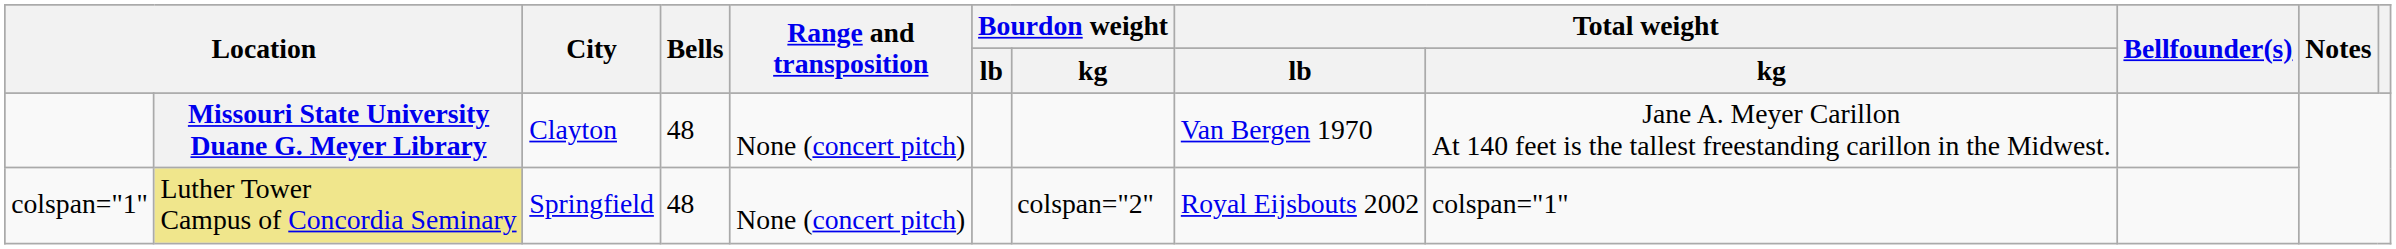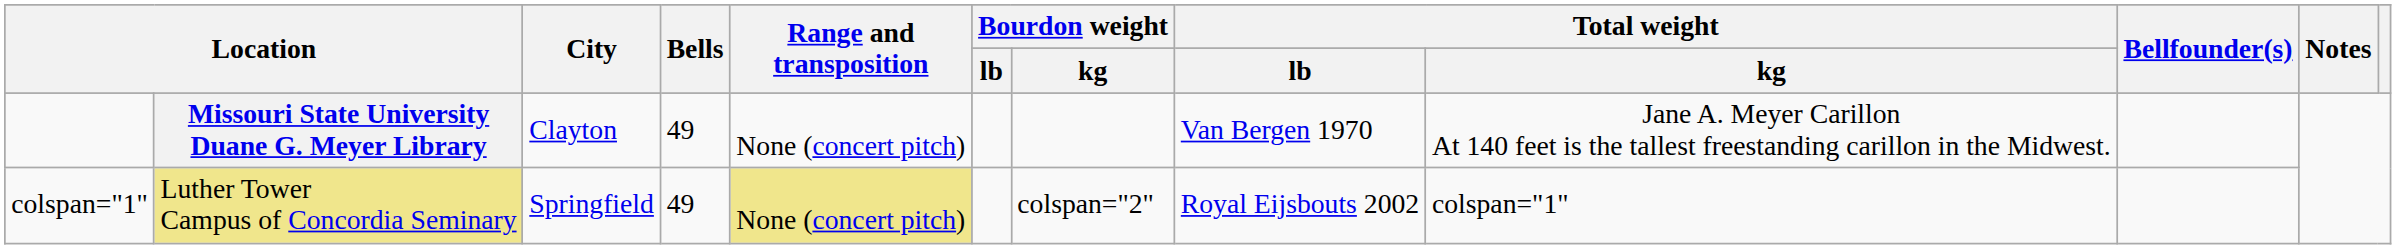(680, 129) 48 -> (680, 129) 49
(680, 204) 48 -> (680, 204) 49
(851, 220) no background -> (851, 220) khaki background
